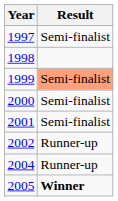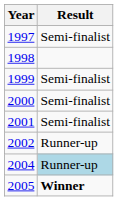(75, 79) lightsalmon background -> (75, 79) no background
(69, 164) no background -> (69, 164) lightblue background
